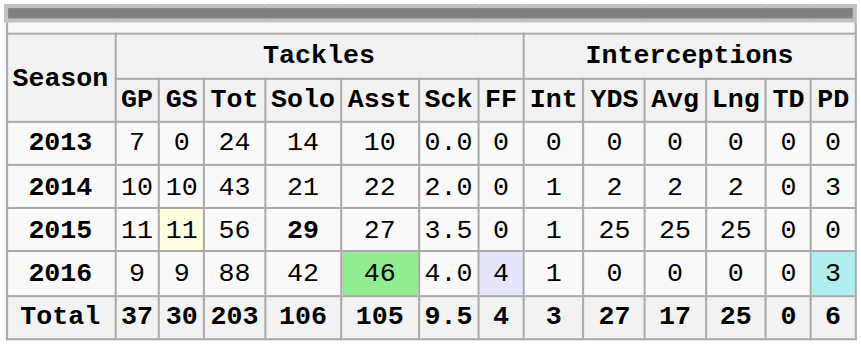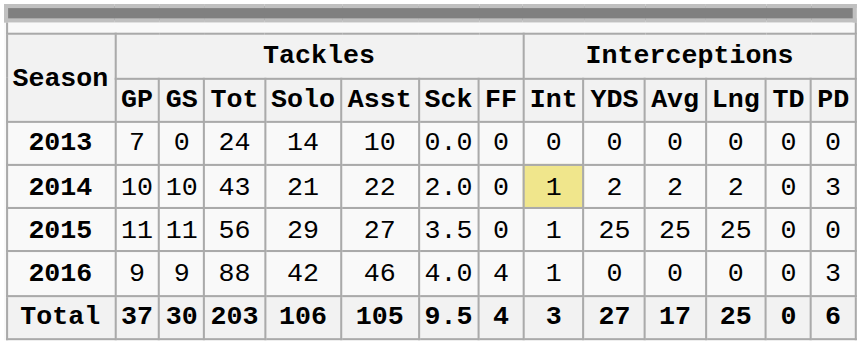(554, 187) no background -> (554, 187) khaki background
(182, 230) lightyellow background -> (182, 230) no background
(303, 230) bold -> (303, 230) normal
(380, 273) lightgreen background -> (380, 273) no background
(501, 273) lavender background -> (501, 273) no background
(833, 273) paleturquoise background -> (833, 273) no background
